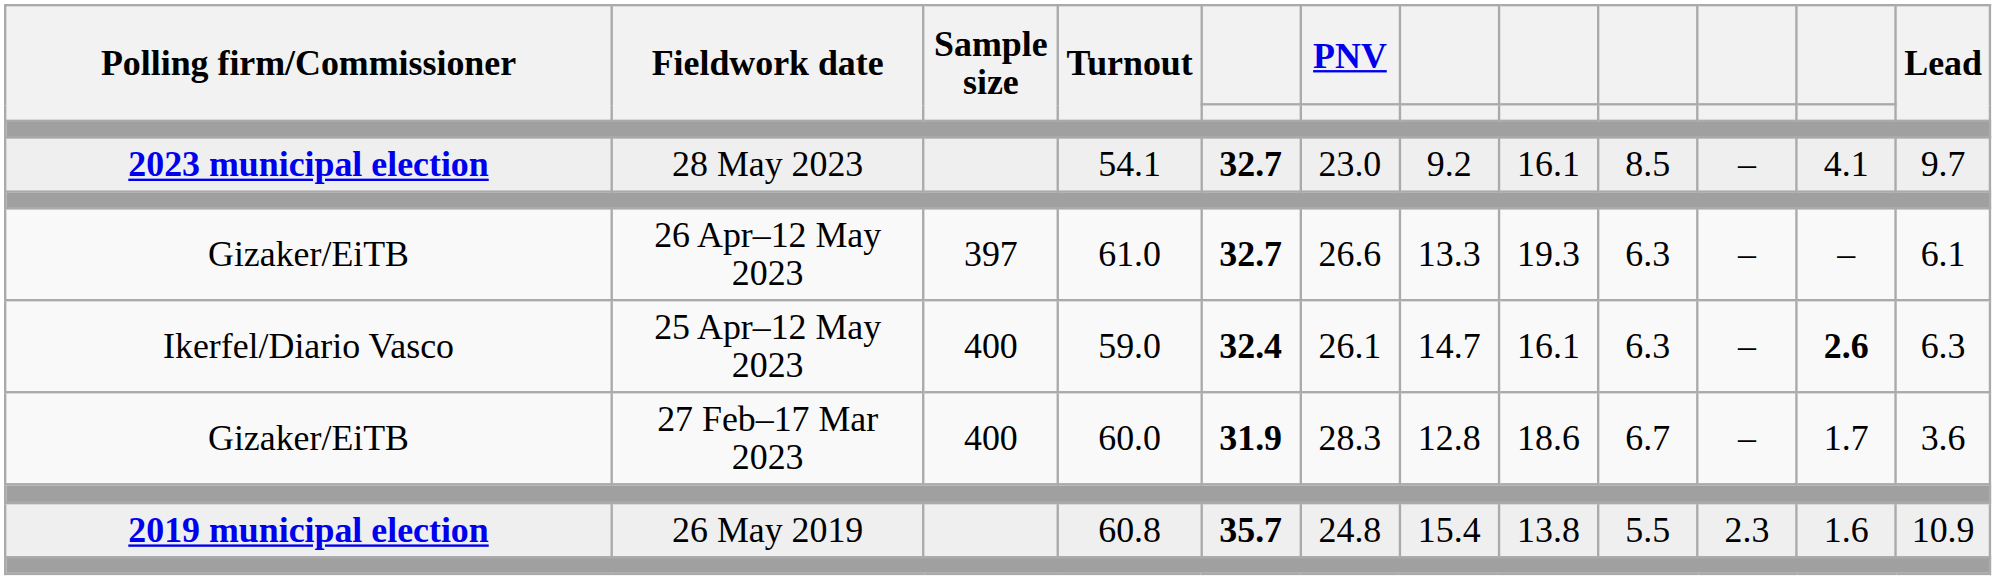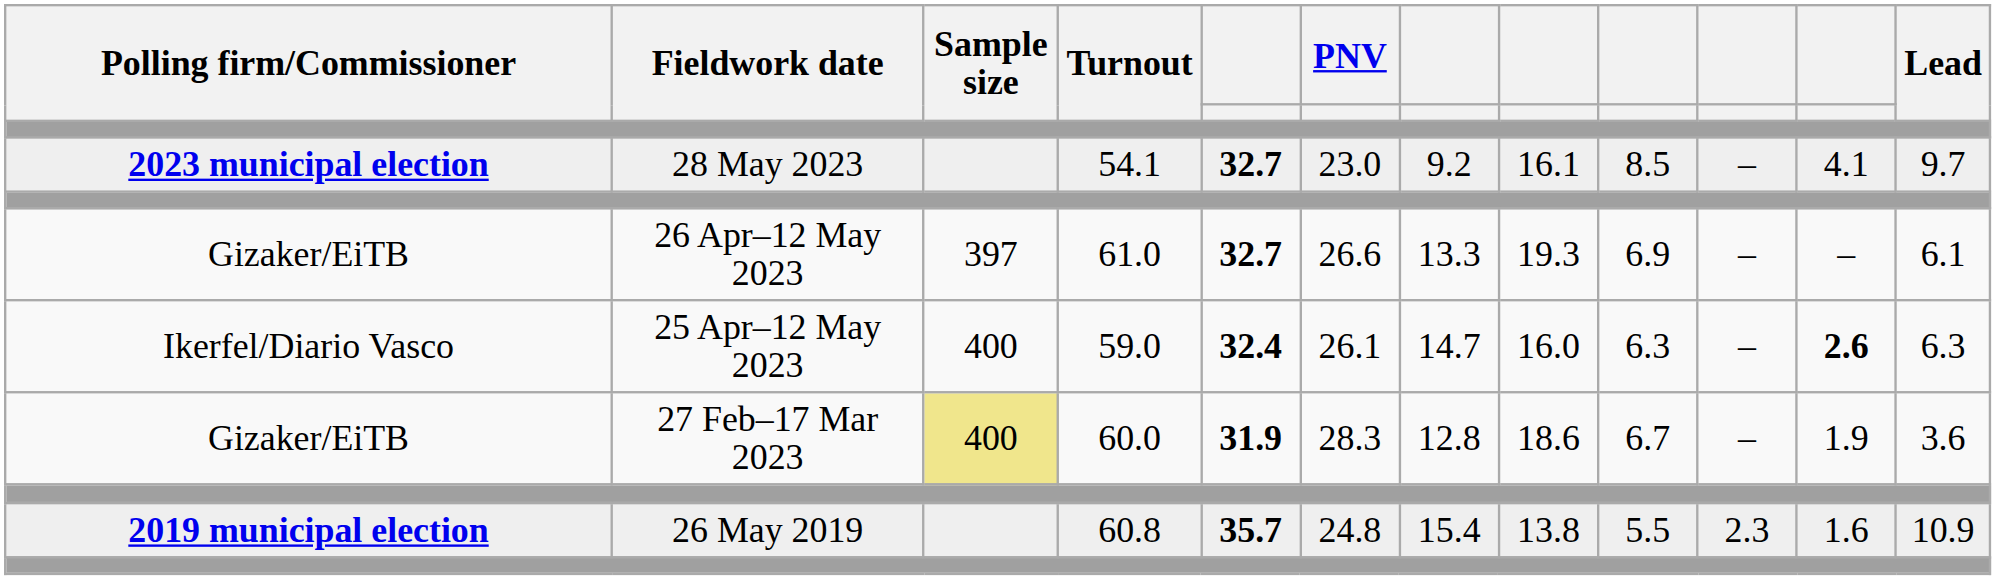(1648, 254) 6.3 -> (1648, 254) 6.9
(1548, 346) 16.1 -> (1548, 346) 16.0
(991, 438) no background -> (991, 438) khaki background
(1846, 438) 1.7 -> (1846, 438) 1.9
